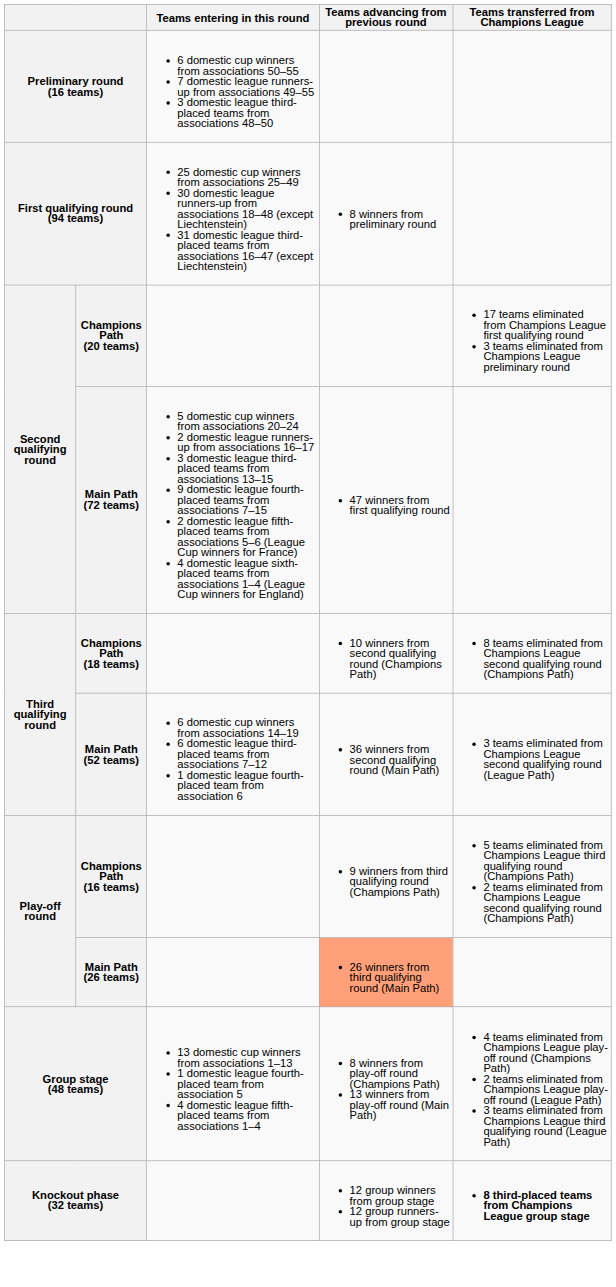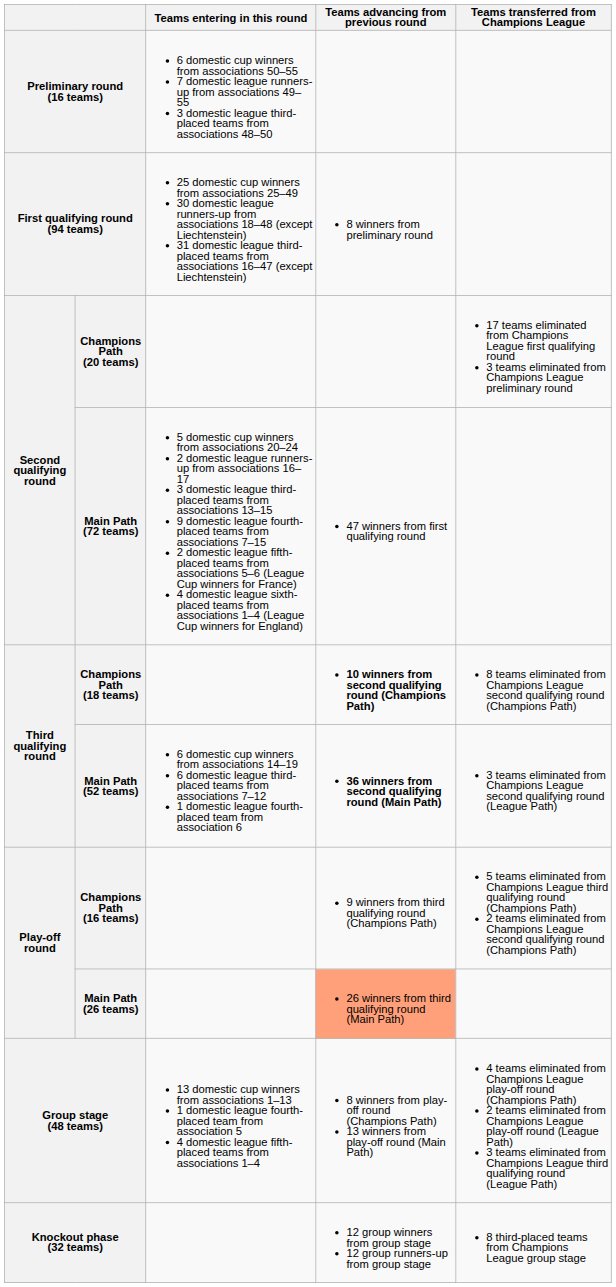(386, 659) normal -> (386, 690) bold
(386, 760) normal -> (386, 791) bold
(532, 1206) bold -> (533, 1248) normal
